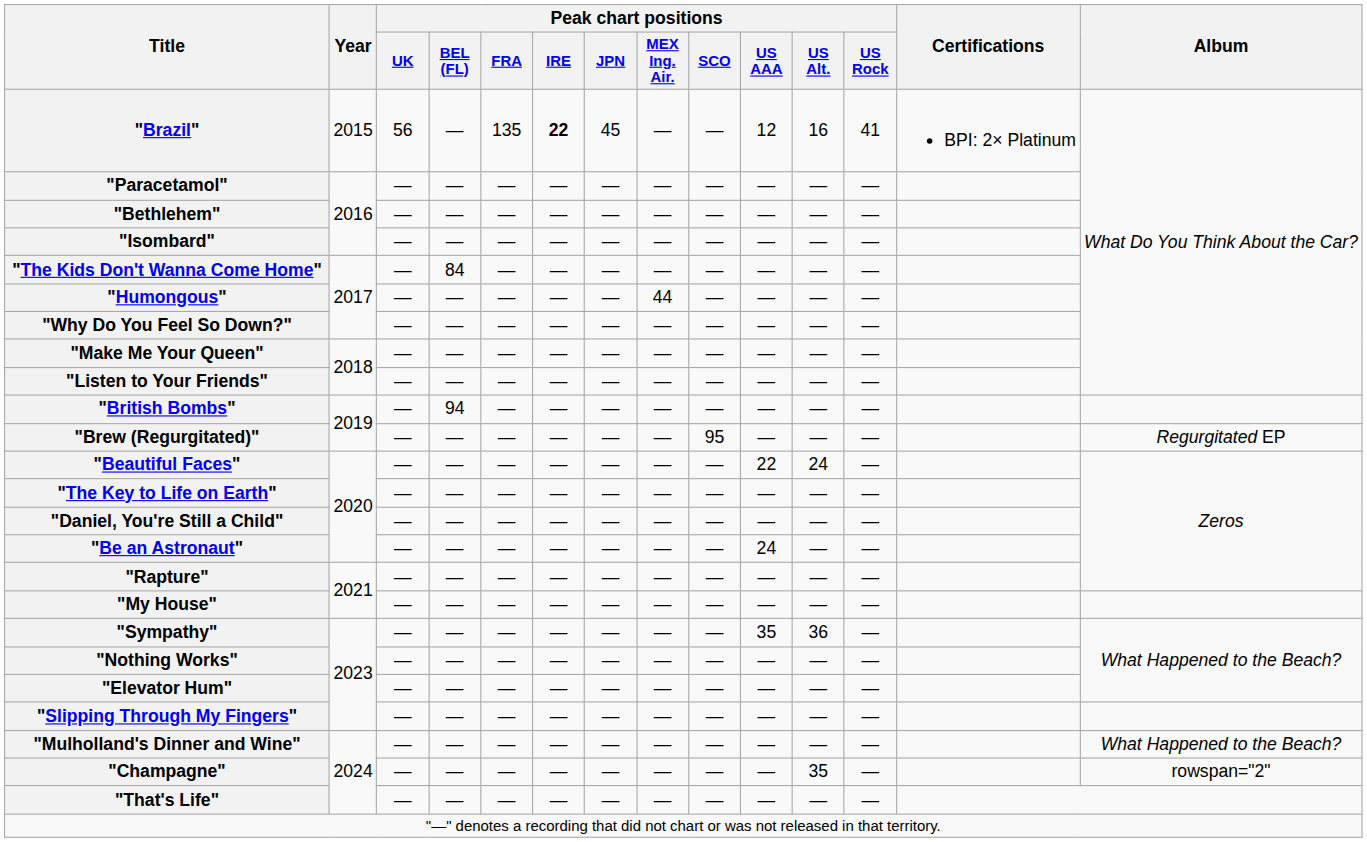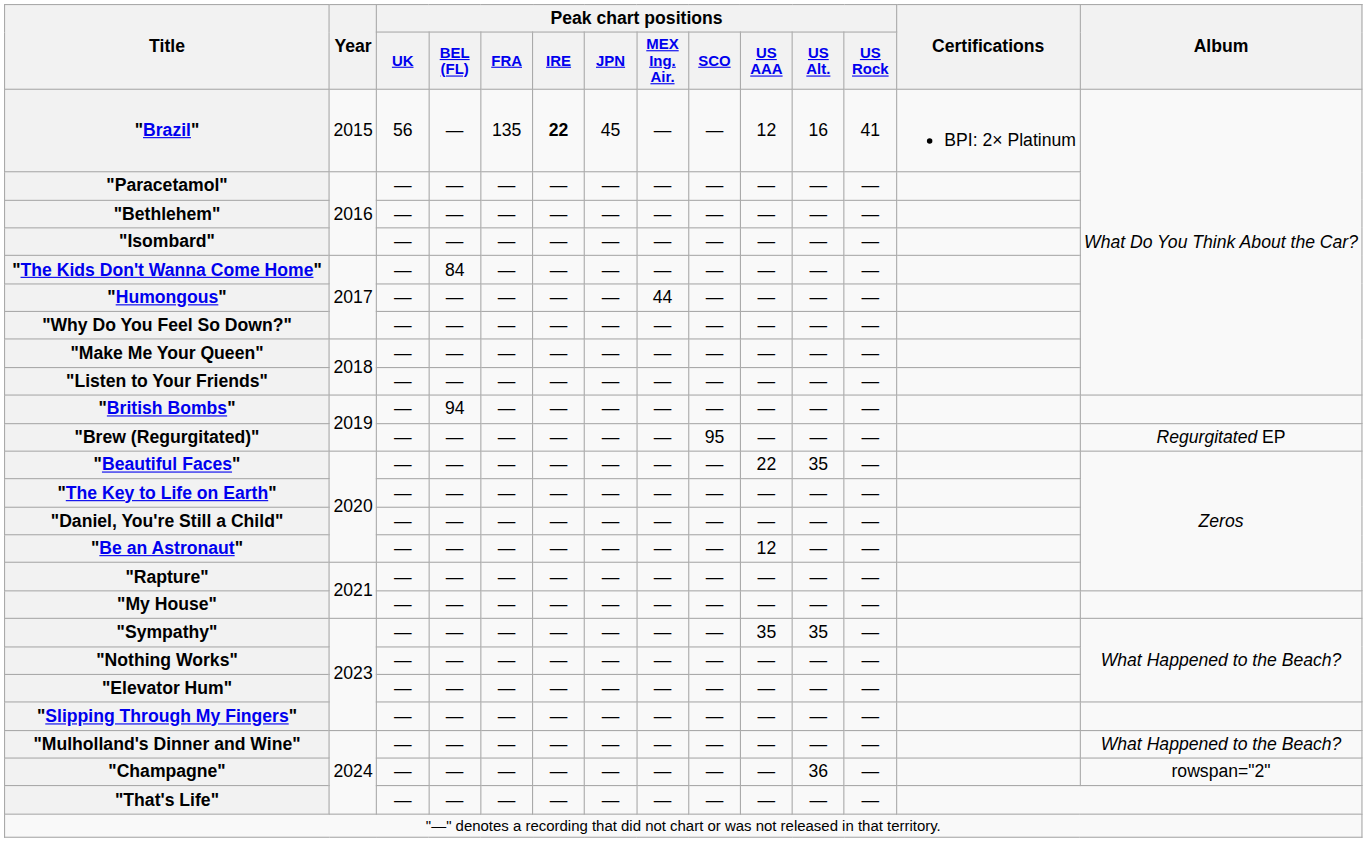(818, 464) 24 -> (818, 464) 35
(766, 548) 24 -> (766, 548) 12
(818, 632) 36 -> (818, 632) 35
(818, 772) 35 -> (818, 772) 36
